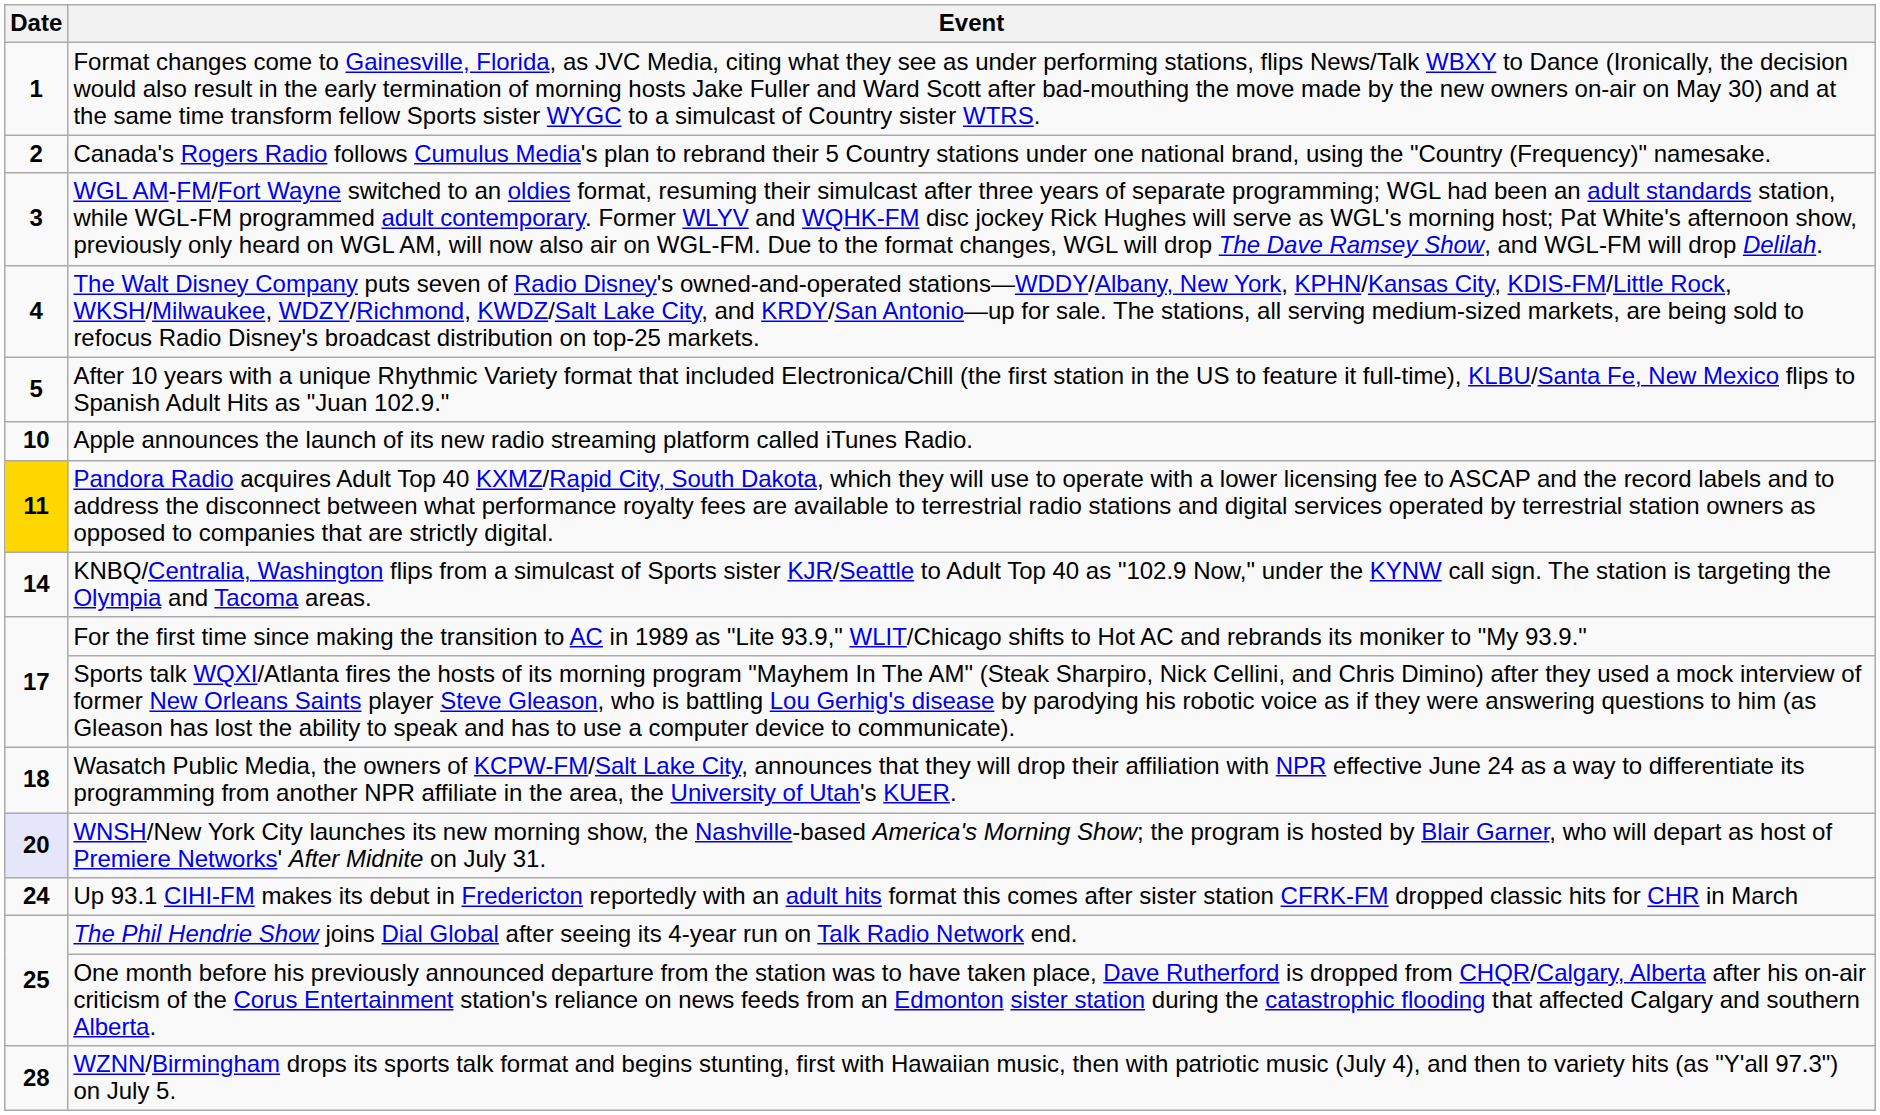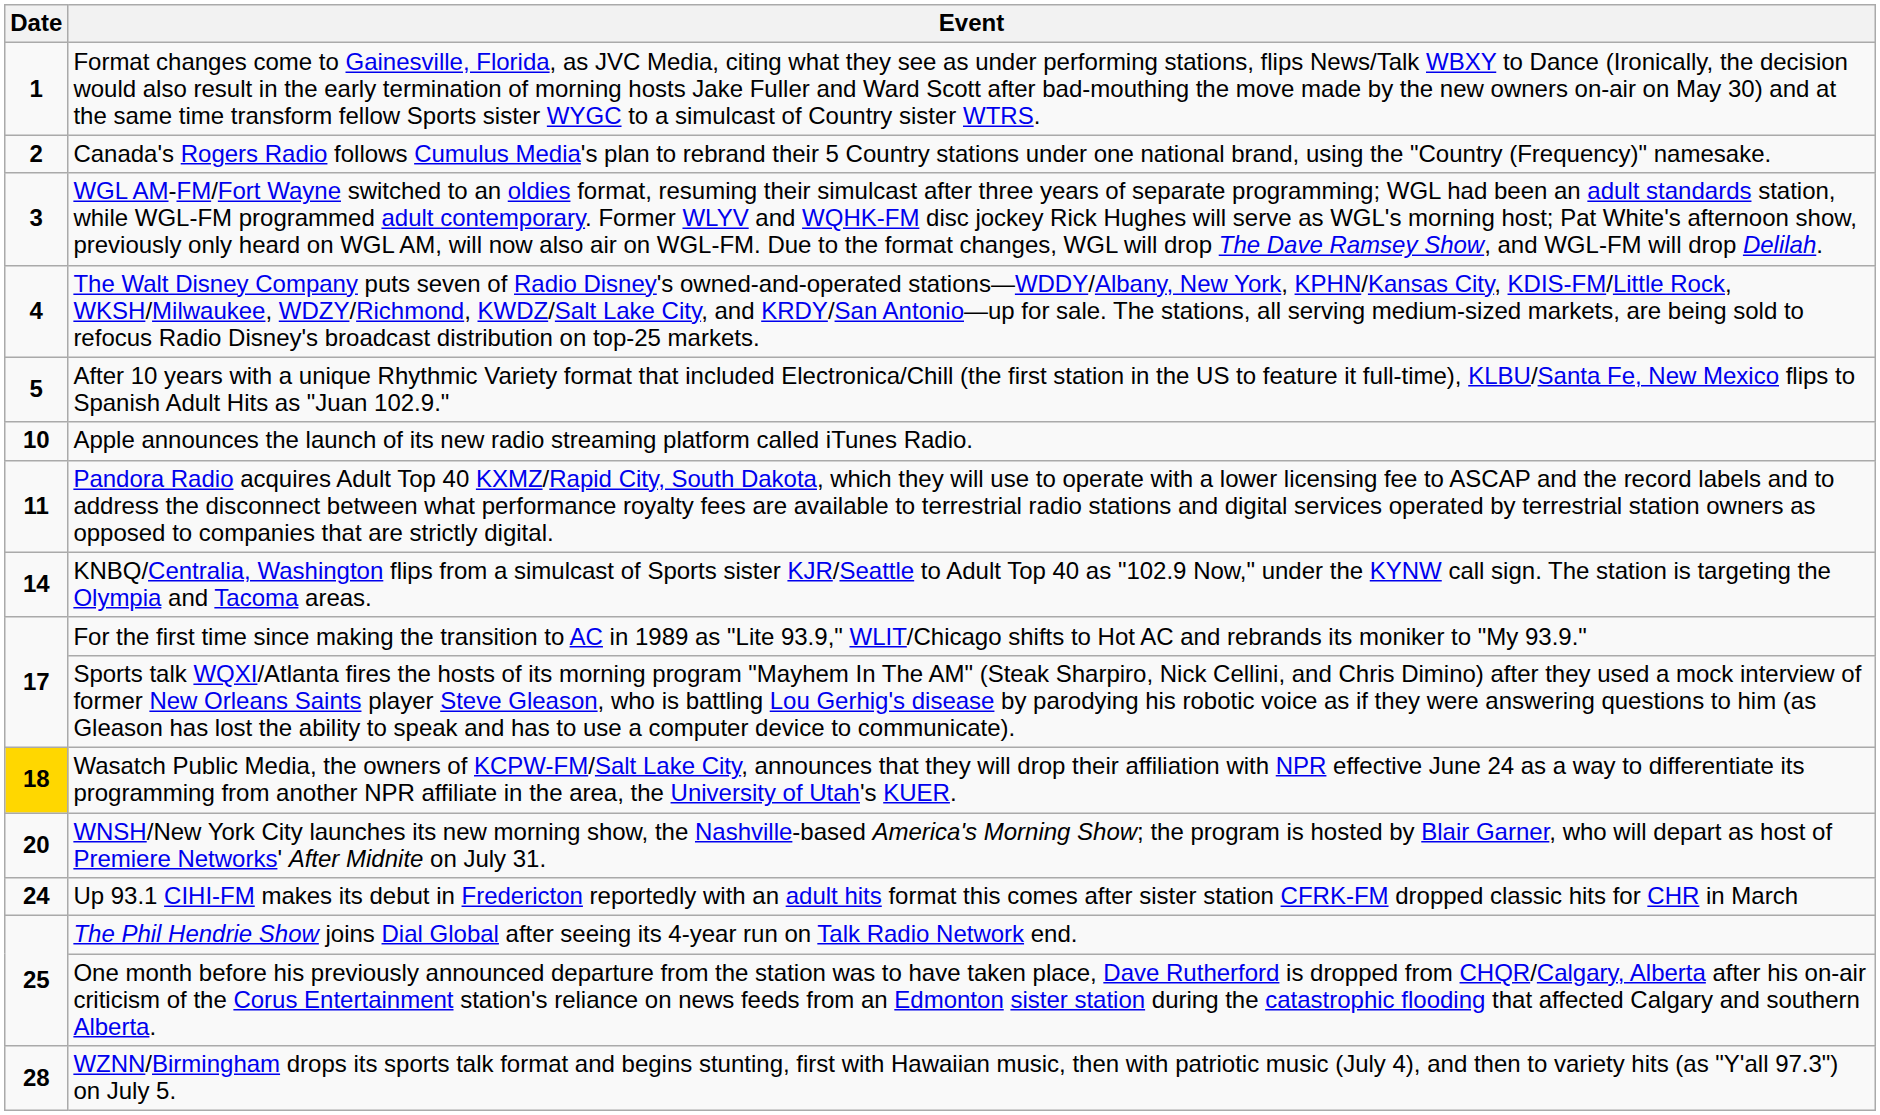(36, 505) gold background -> (36, 505) no background
(36, 779) no background -> (36, 779) gold background
(36, 844) lavender background -> (36, 844) no background
